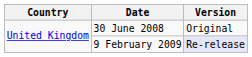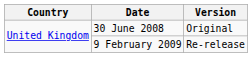(216, 44) lavender background -> (216, 44) no background
